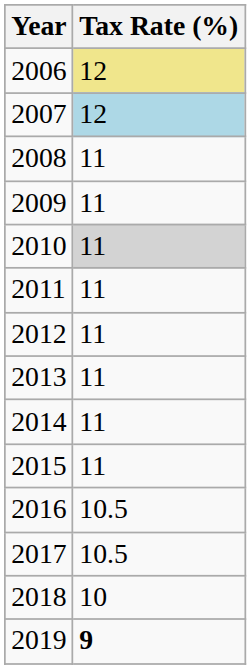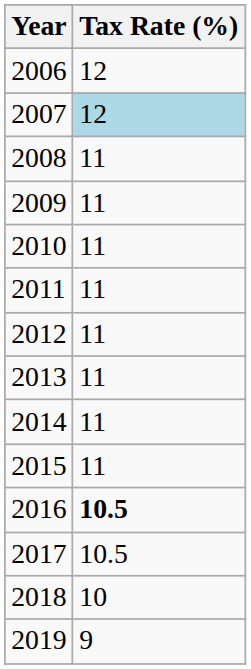(93, 70) khaki background -> (93, 70) no background
(93, 245) lightgrey background -> (93, 245) no background
(104, 509) normal -> (104, 509) bold
(86, 641) bold -> (86, 641) normal
